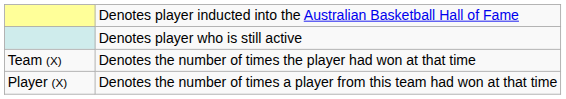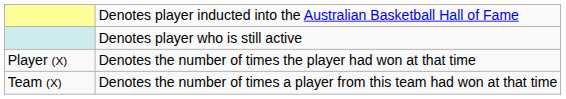(35, 60) Team (X) -> (37, 60) Player (X)
(37, 82) Player (X) -> (35, 82) Team (X)
